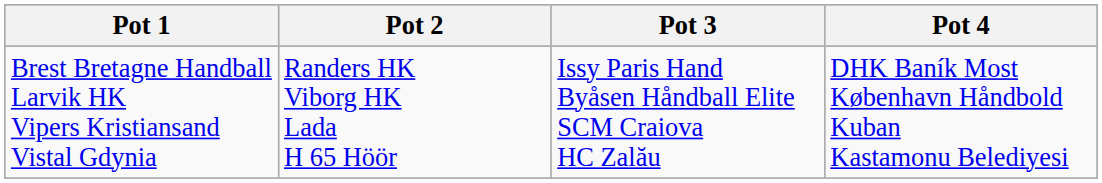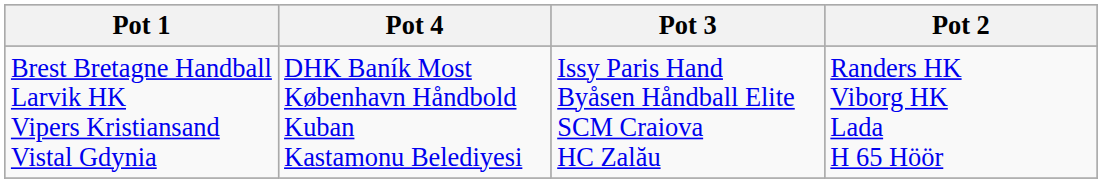columns swapped: (415, 25) <-> (961, 25)
